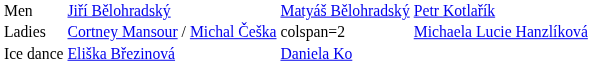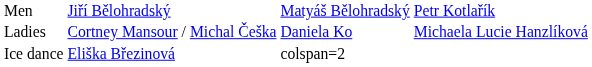(313, 32) colspan=2 -> (316, 32) Daniela Ko
(316, 53) Daniela Ko -> (313, 53) colspan=2
